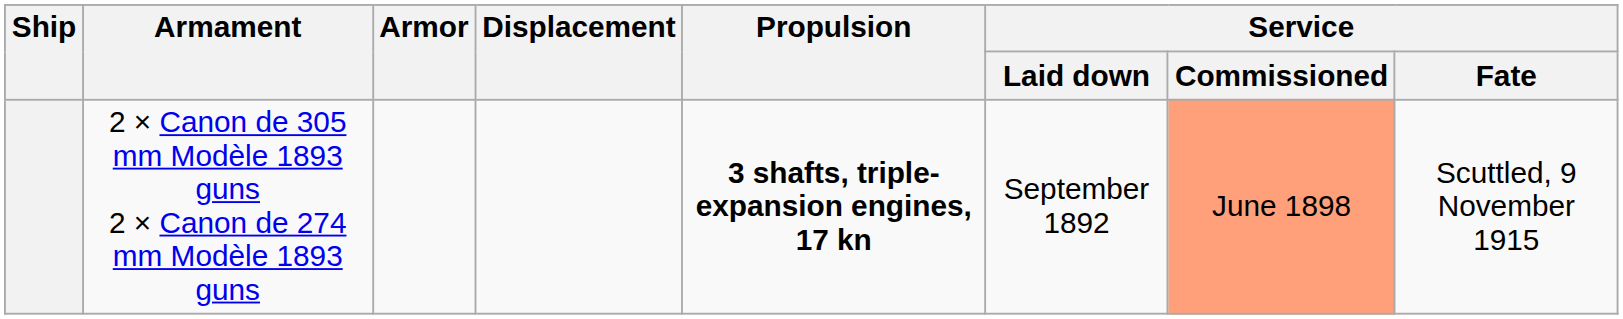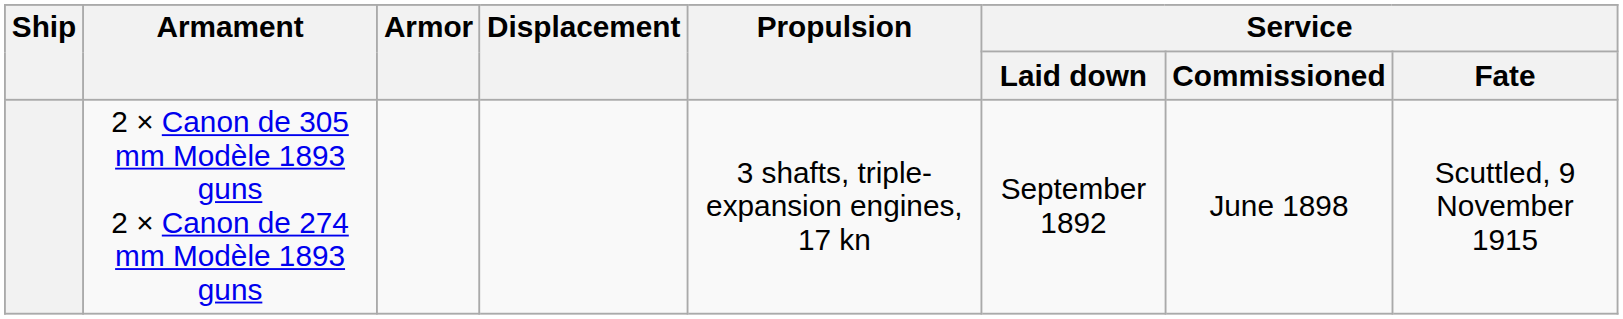(834, 206) bold -> (834, 206) normal
(1282, 206) lightsalmon background -> (1279, 206) no background
